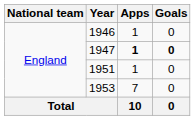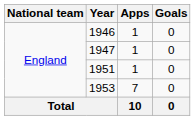(135, 50) bold -> (135, 50) normal
(171, 50) bold -> (171, 50) normal
